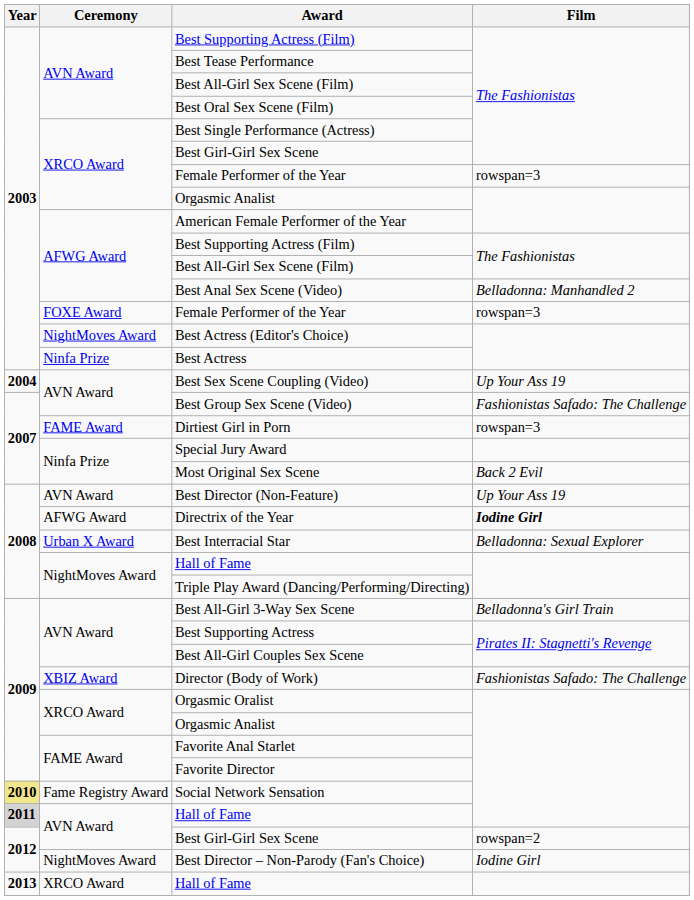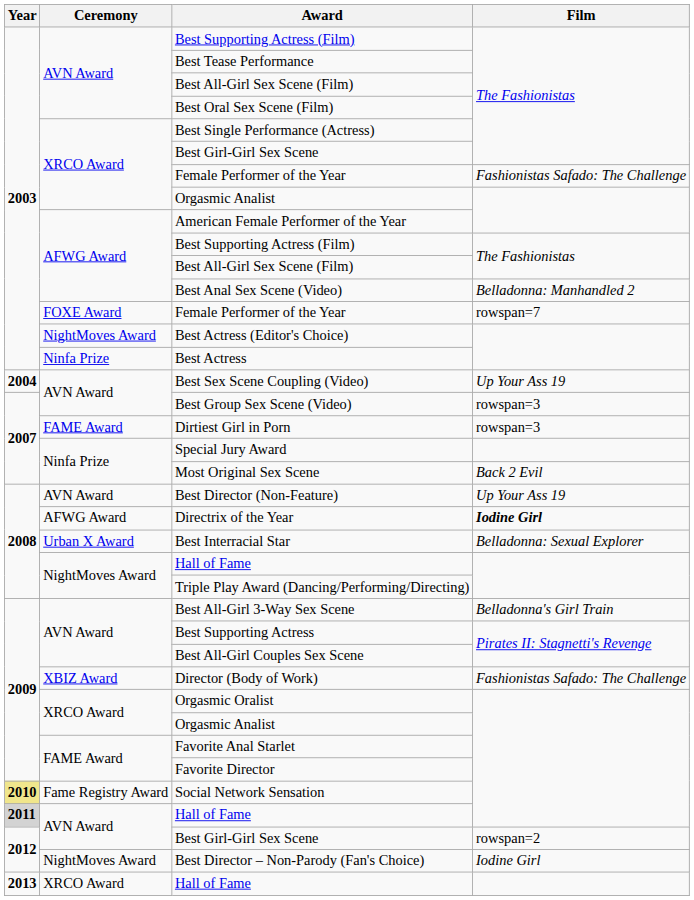(508, 175) rowspan=3 -> (581, 175) Fashionistas Safado: The Challenge
(508, 312) rowspan=3 -> (508, 312) rowspan=7
(581, 404) Fashionistas Safado: The Challenge -> (508, 404) rowspan=3
